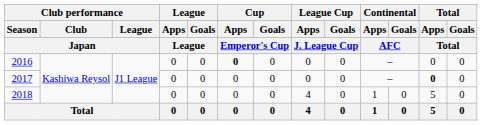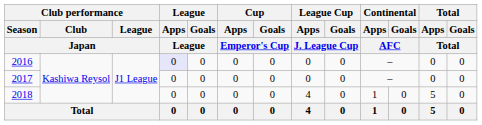(174, 62) no background -> (174, 62) lavender background
(236, 62) bold -> (236, 62) normal
(433, 78) bold -> (433, 78) normal
